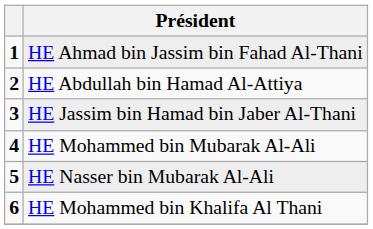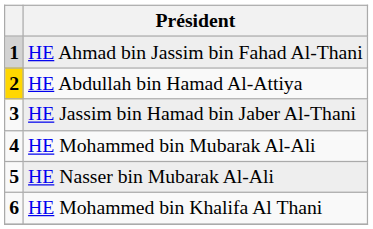(14, 51) no background -> (14, 51) lightgrey background
(14, 83) no background -> (14, 83) gold background
